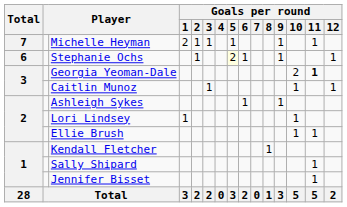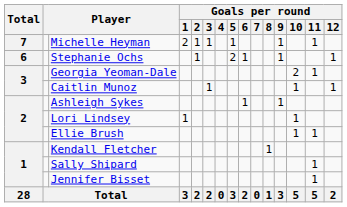(233, 57) lightyellow background -> (233, 57) no background
(314, 72) bold -> (314, 72) normal
